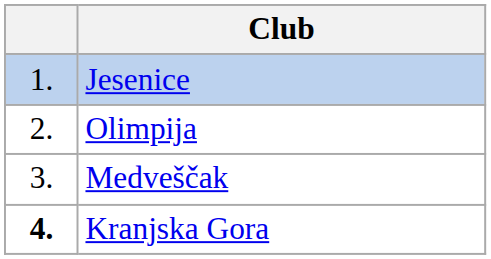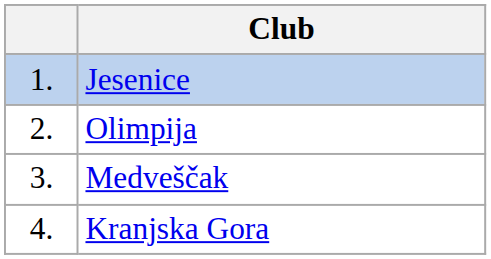(42, 228) bold -> (42, 228) normal
